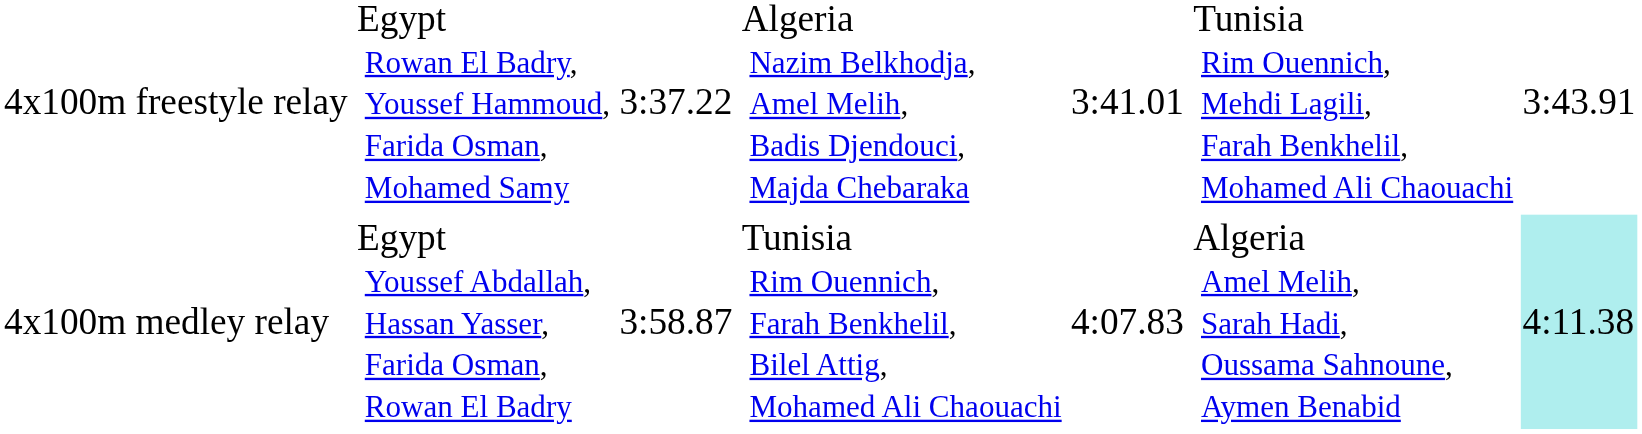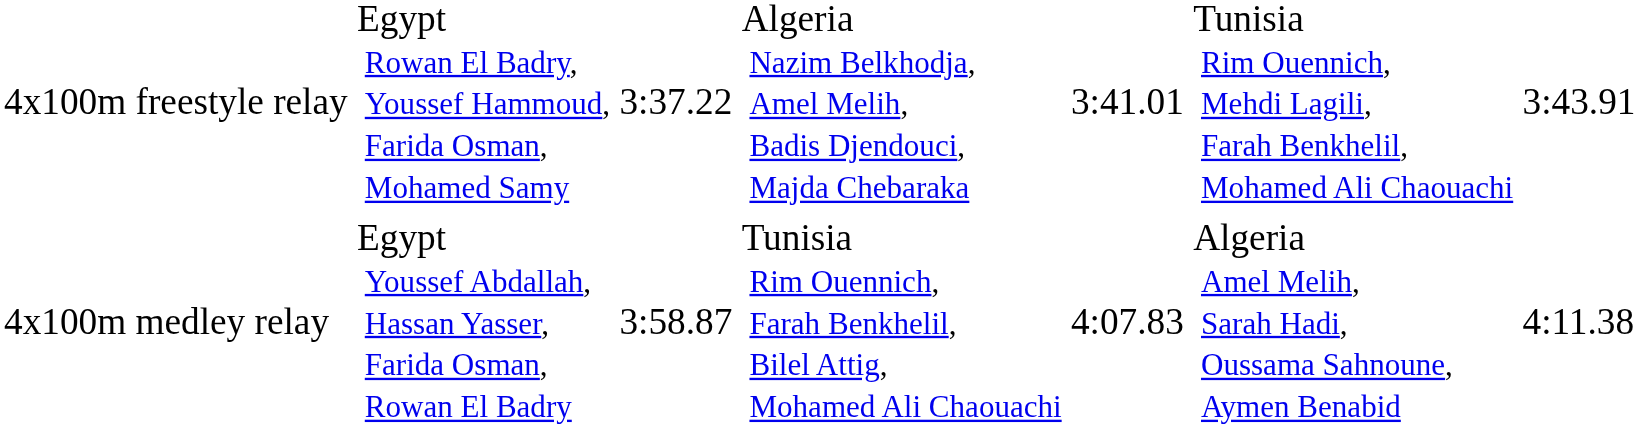(1578, 321) paleturquoise background -> (1578, 321) no background
